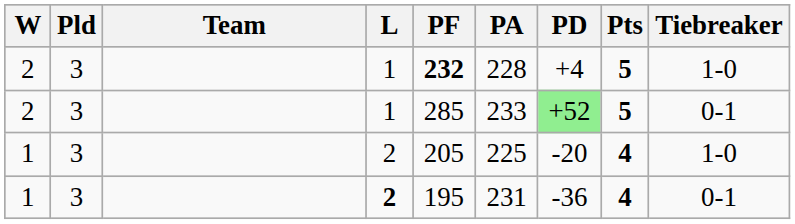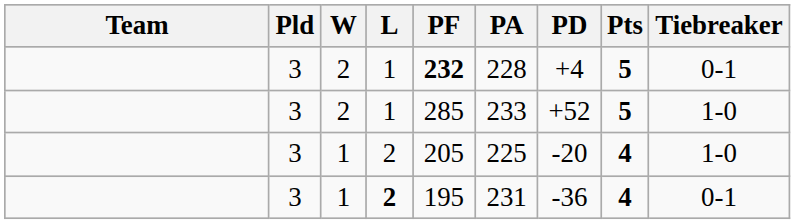columns swapped: (234, 25) <-> (28, 25)
(719, 68) 1-0 -> (719, 68) 0-1
(569, 111) lightgreen background -> (569, 111) no background
(719, 111) 0-1 -> (719, 111) 1-0
